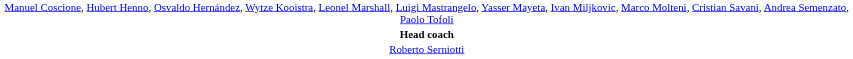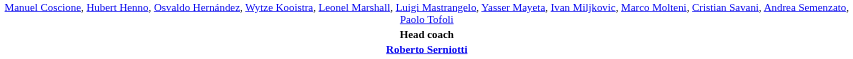(427, 49) normal -> (427, 49) bold
